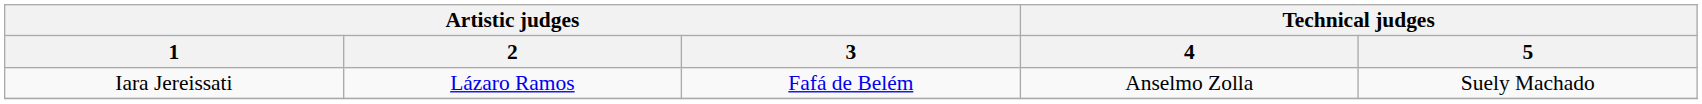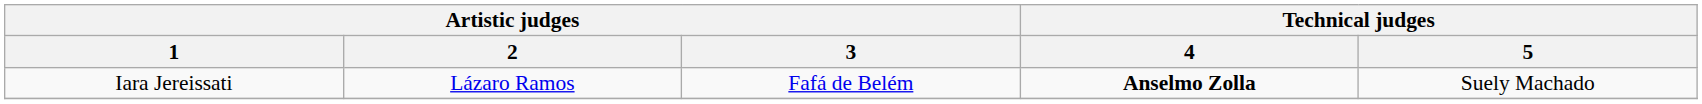(1189, 82) normal -> (1189, 82) bold
